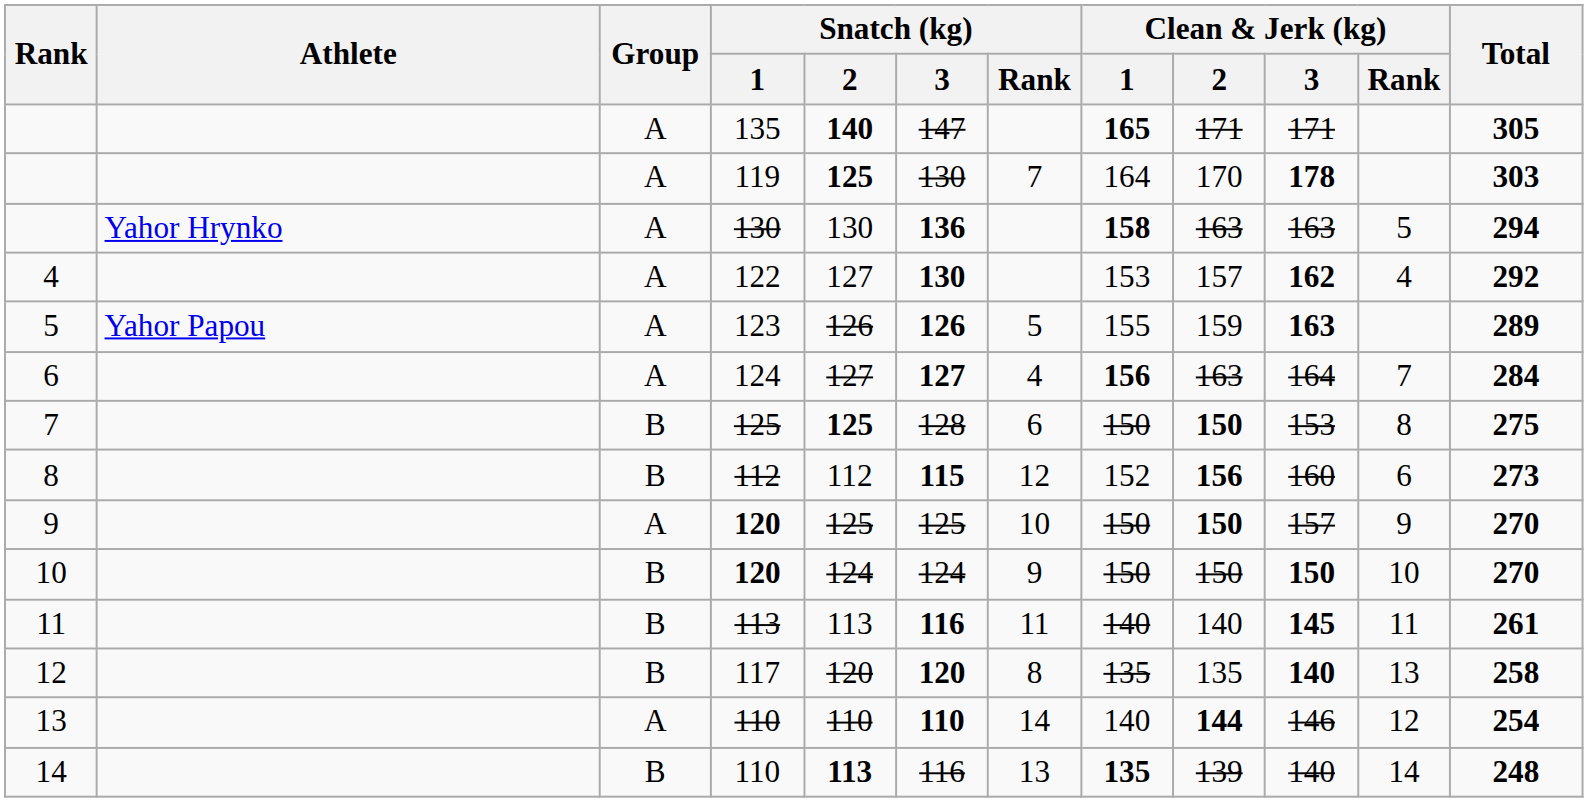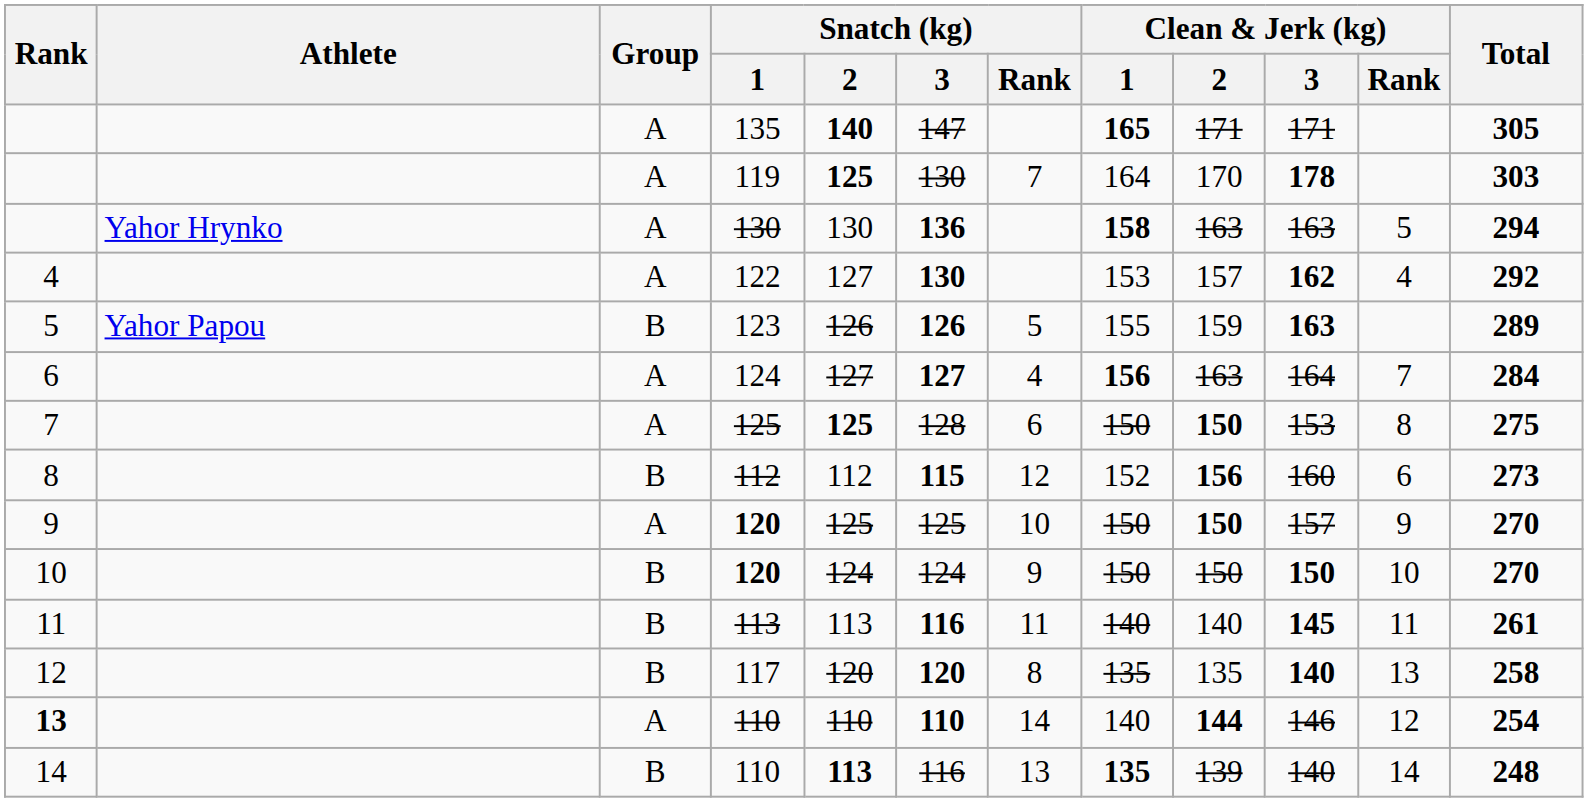(655, 326) A -> (655, 326) B
(655, 425) B -> (655, 425) A
(51, 721) normal -> (51, 721) bold
